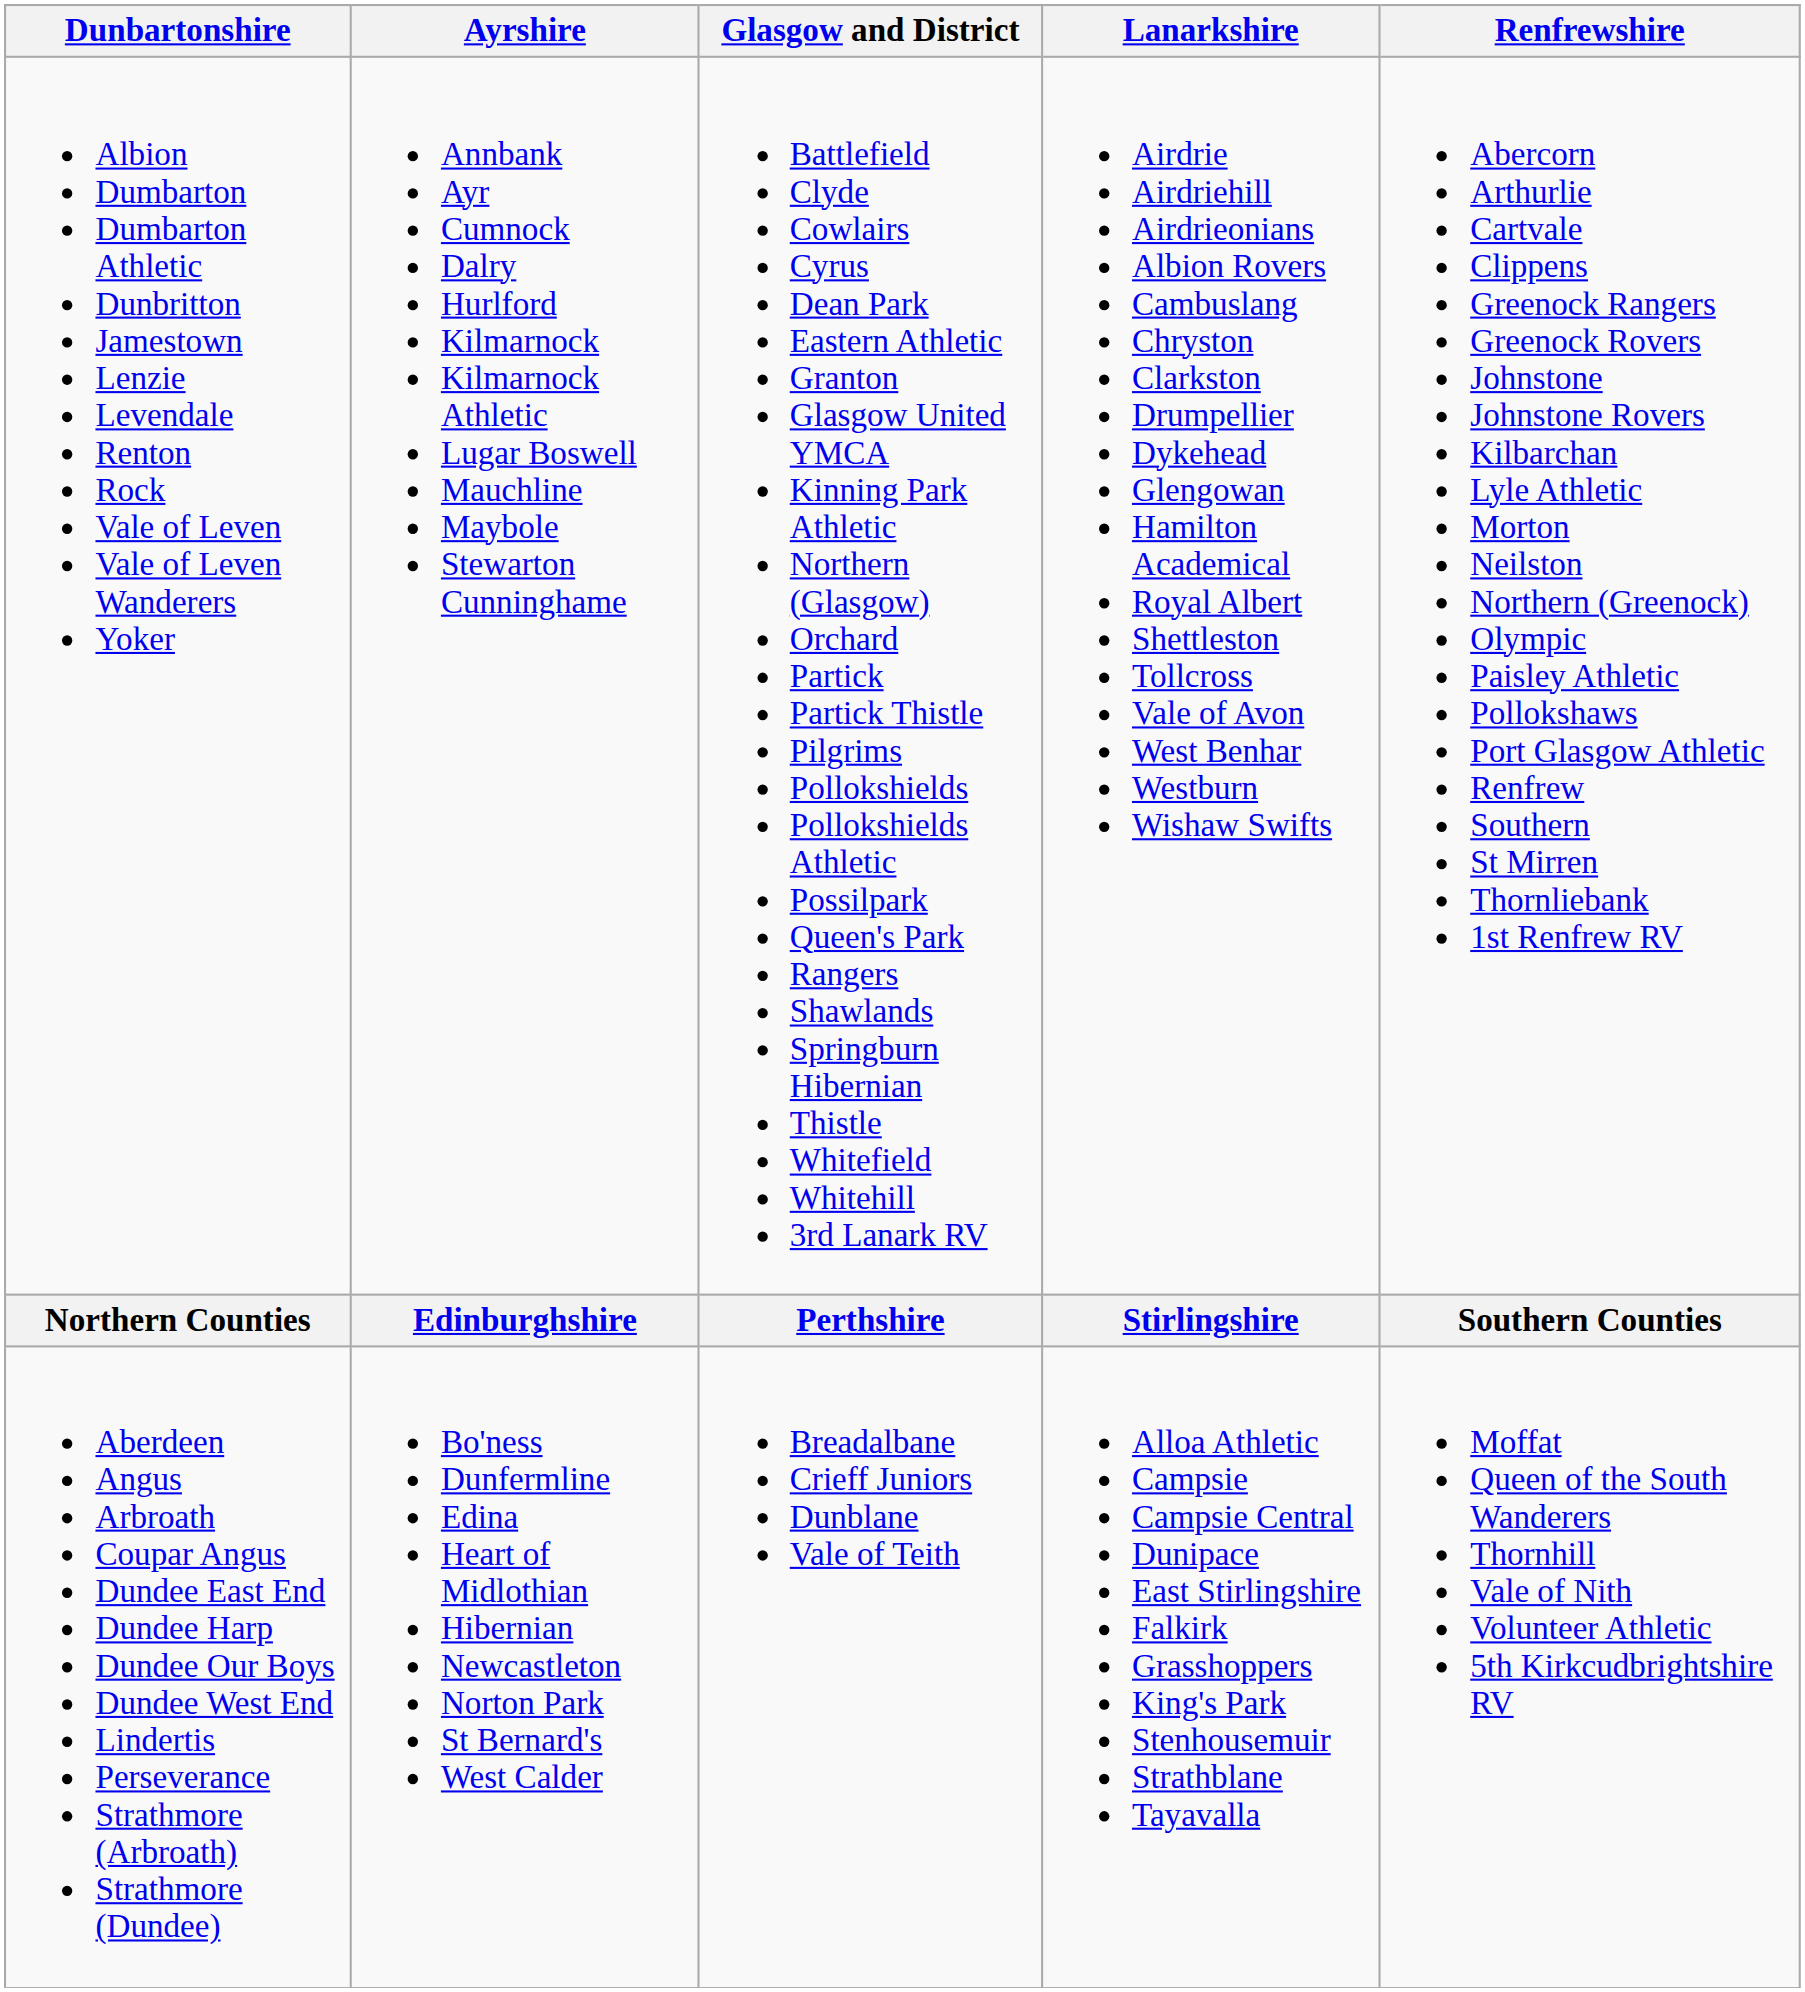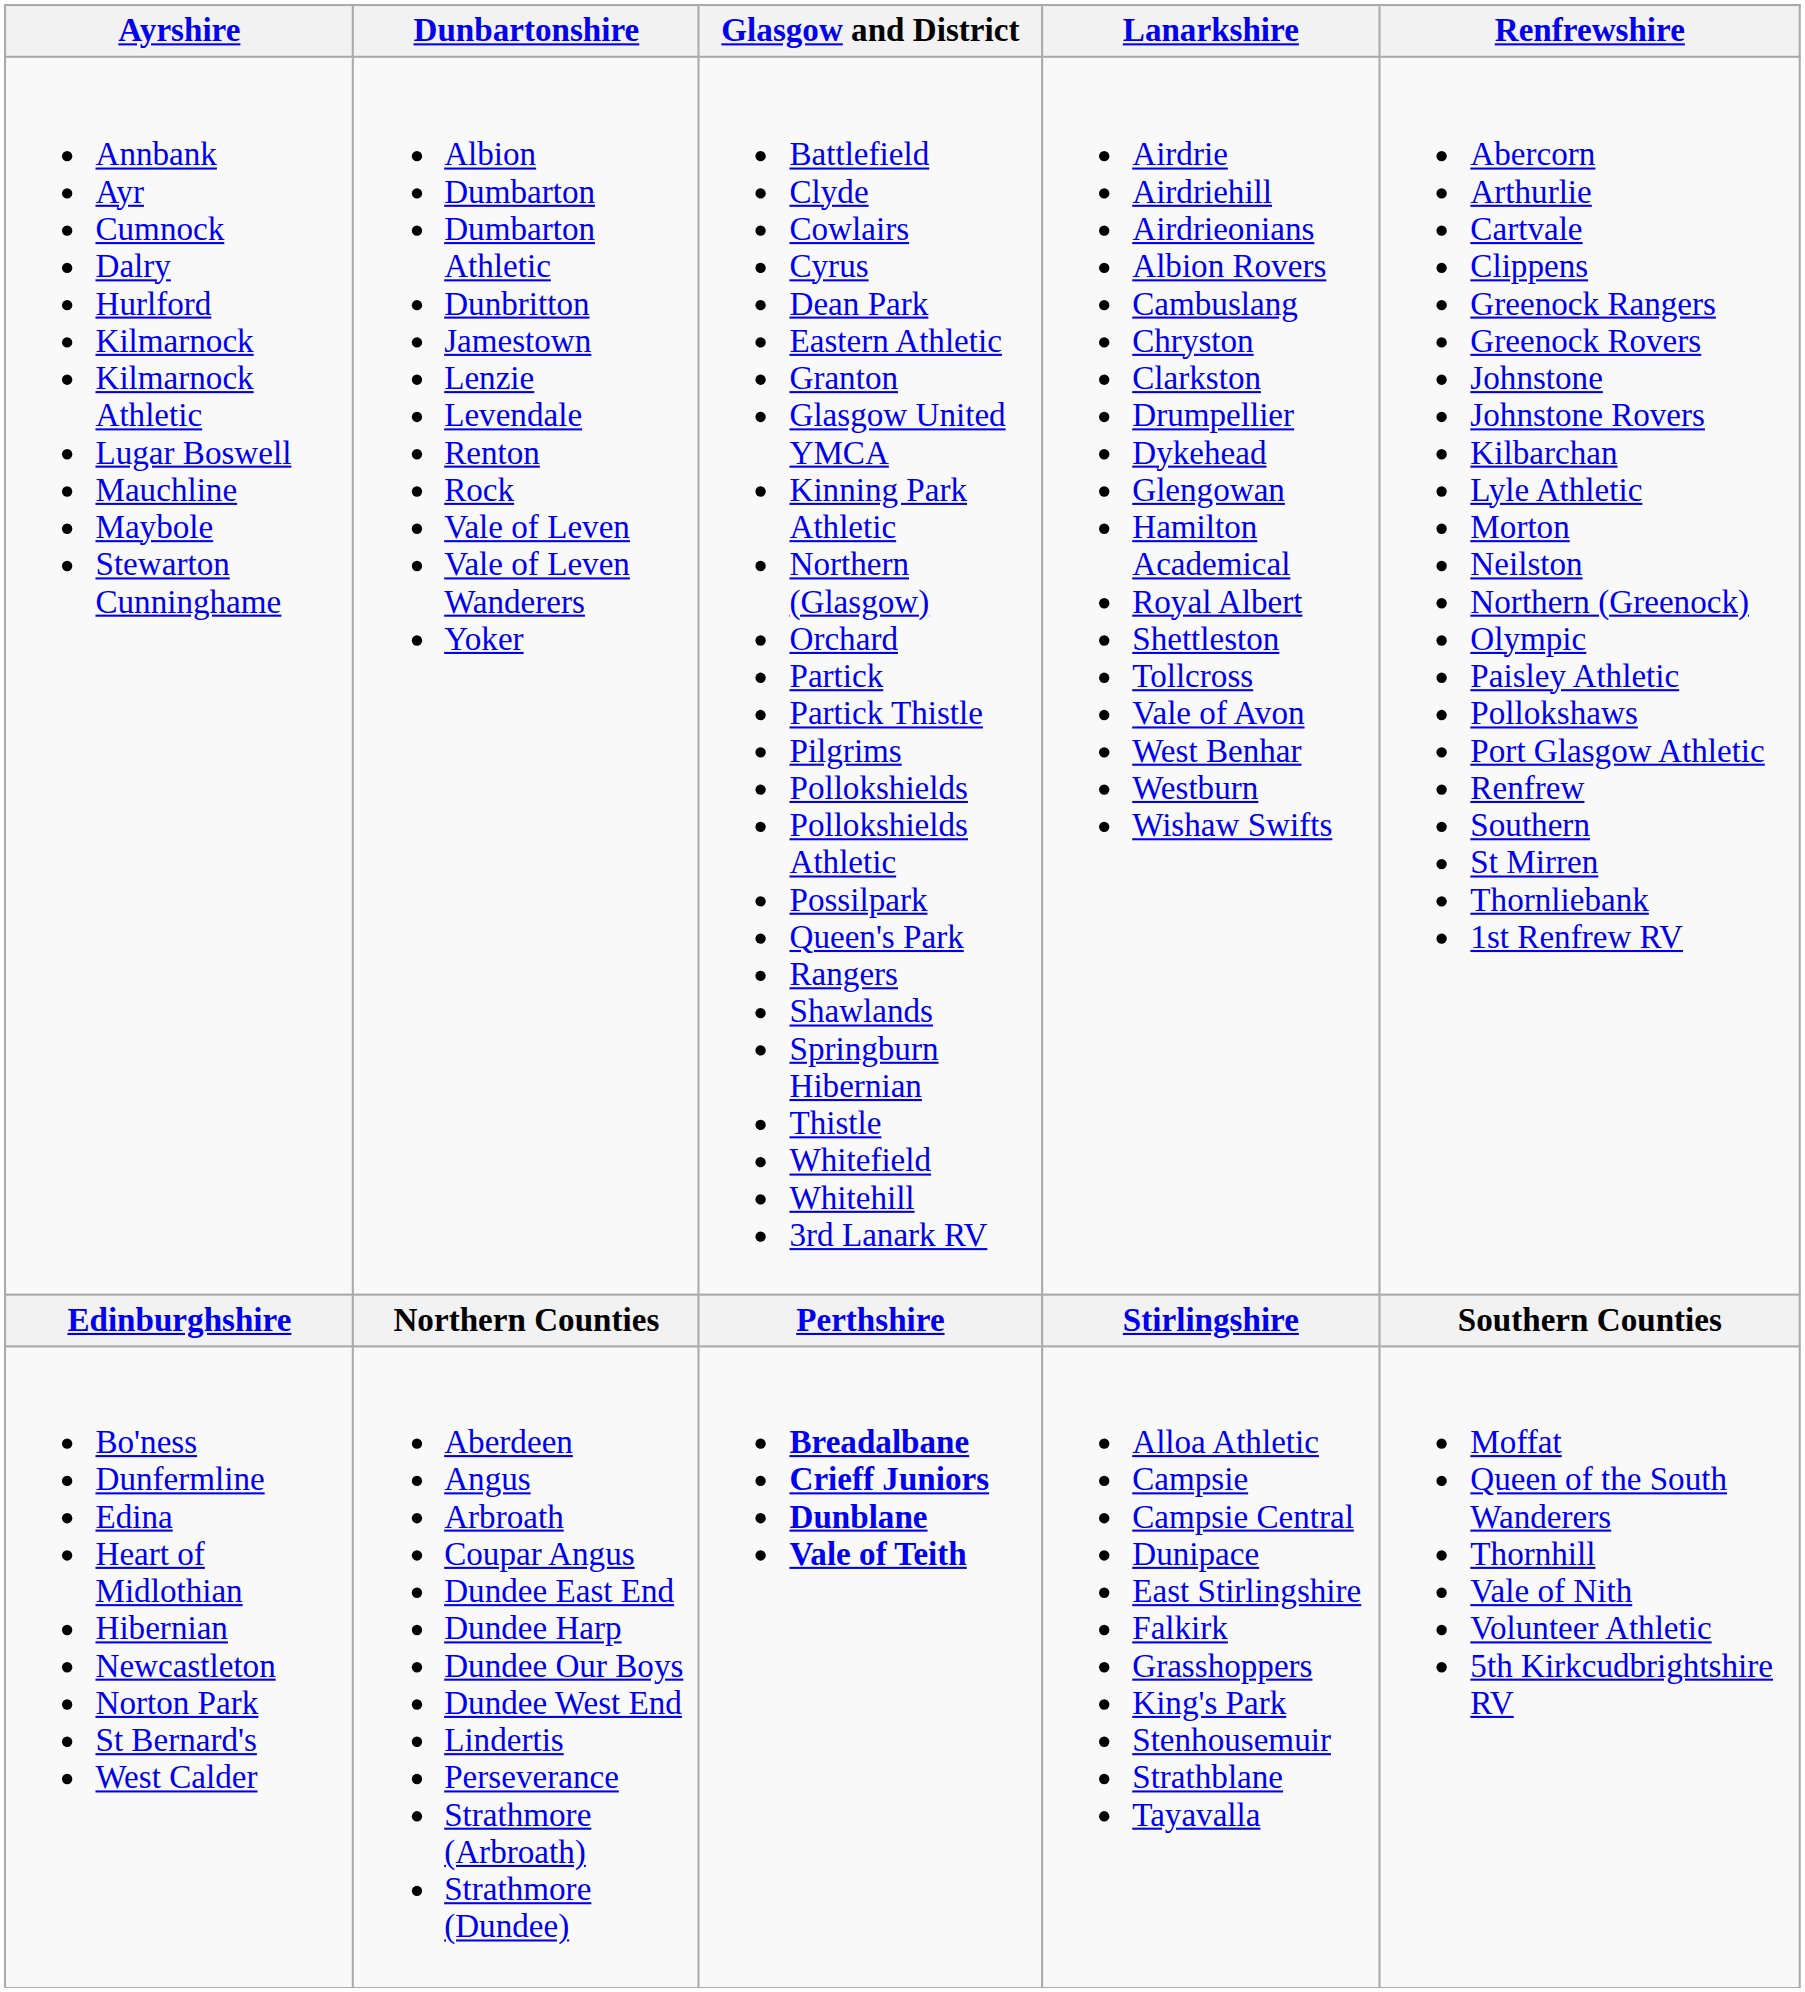columns swapped: (525, 30) <-> (178, 30)
(870, 1499) normal -> (870, 1499) bold
